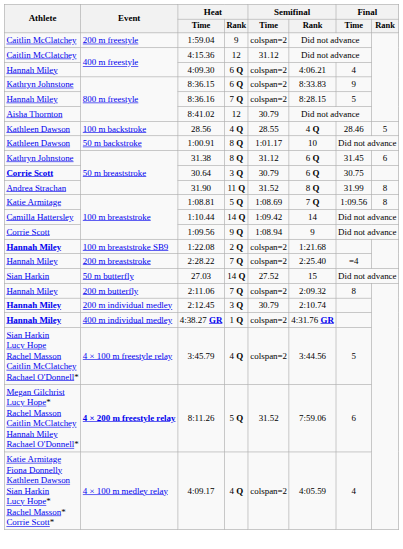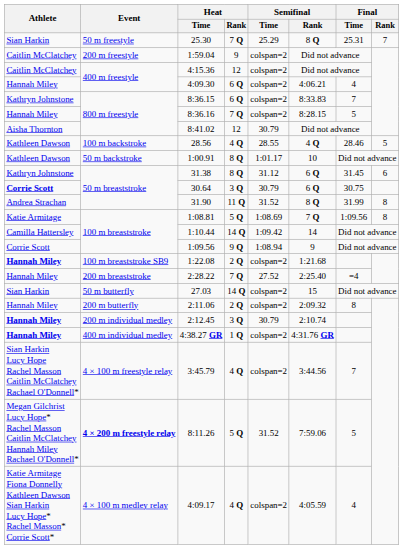+ row: (201, 40)
(269, 55) 31.12 -> (269, 70) colspan=2
(354, 85) 9 -> (354, 99) 7
(269, 261) colspan=2 -> (269, 276) 27.52
(269, 276) 27.52 -> (269, 291) colspan=2
(236, 291) 7 Q -> (236, 305) 2 Q
(354, 356) 5 -> (354, 371) 7
(354, 418) 6 -> (354, 433) 5
